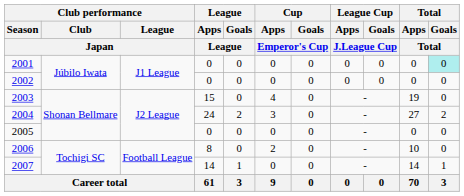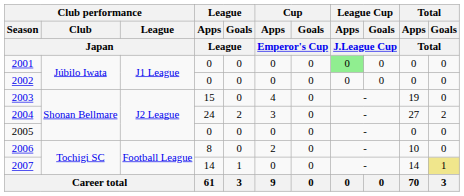(347, 64) no background -> (347, 64) lightgreen background
(444, 64) paleturquoise background -> (444, 64) no background
(444, 166) no background -> (444, 166) khaki background
